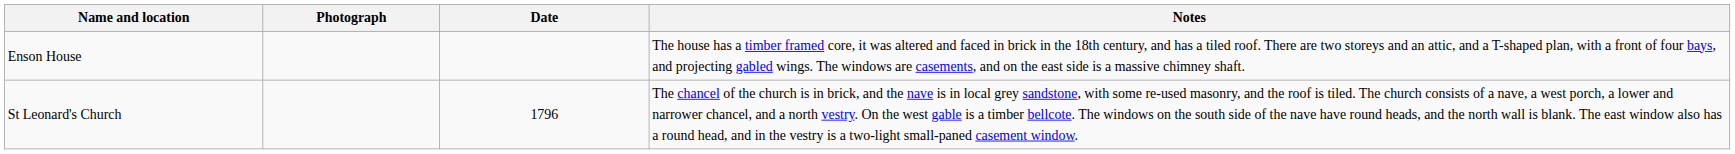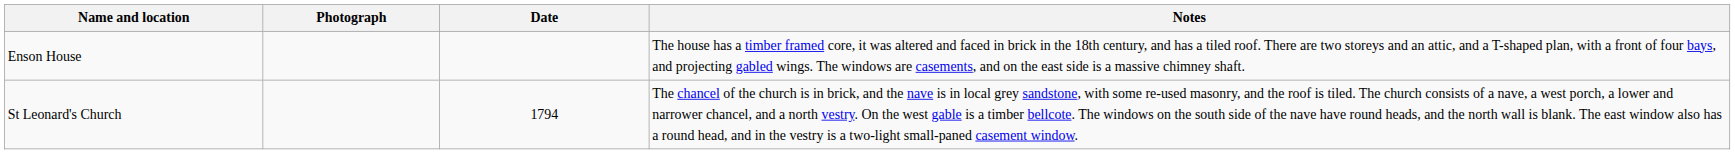(544, 114) 1796 -> (544, 114) 1794
